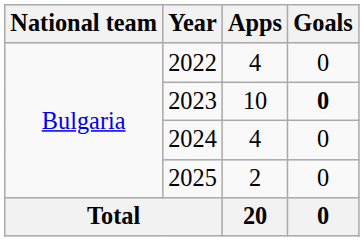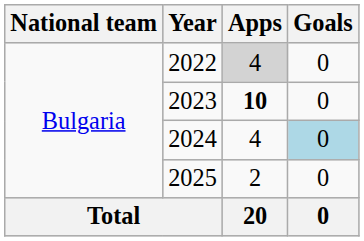(255, 62) no background -> (255, 62) lightgrey background
(255, 100) normal -> (255, 100) bold
(323, 100) bold -> (323, 100) normal
(323, 139) no background -> (323, 139) lightblue background
